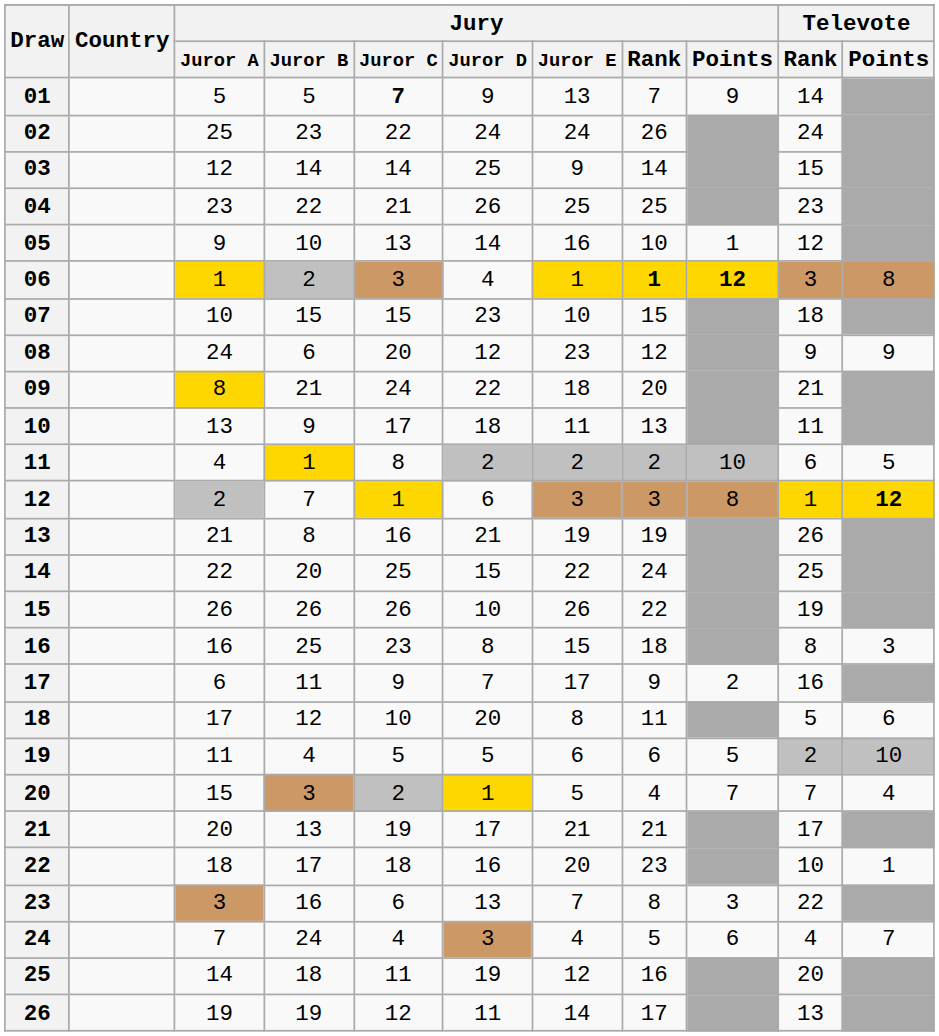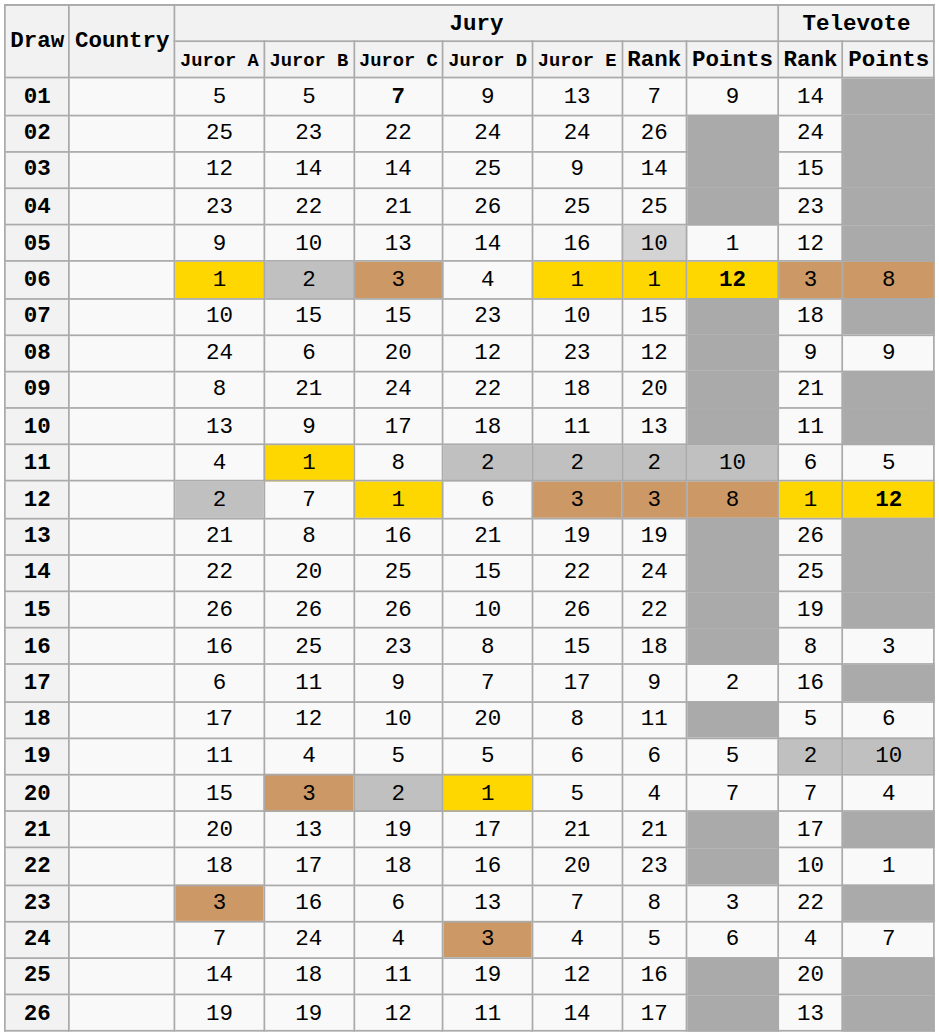(654, 243) no background -> (654, 243) lightgrey background
(654, 280) bold -> (654, 280) normal
(219, 390) gold background -> (219, 390) no background
